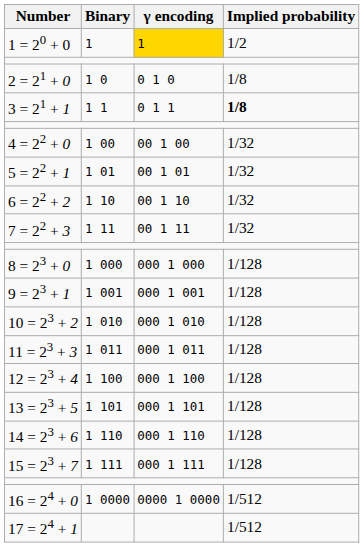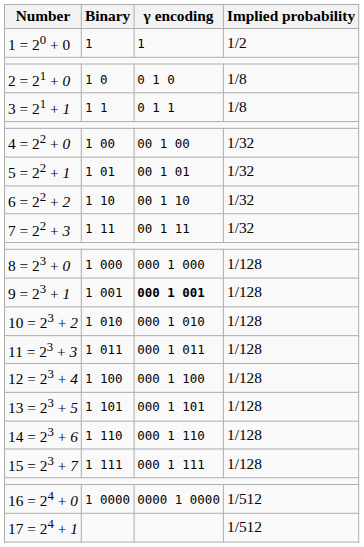(141, 44) gold background -> (141, 44) no background
(237, 107) bold -> (237, 107) normal
(171, 293) normal -> (171, 292) bold
